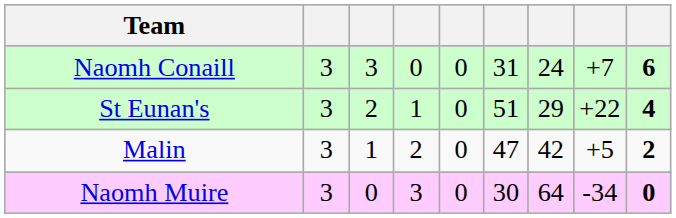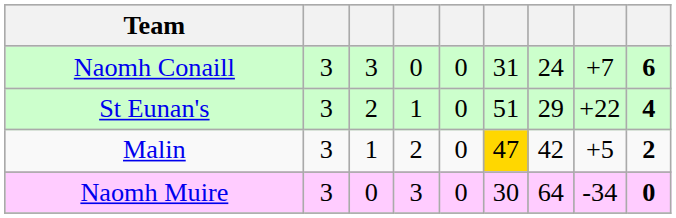(506, 150) no background -> (506, 150) gold background
